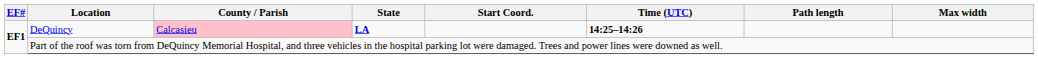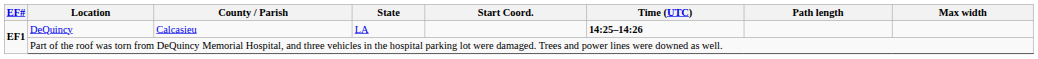(176, 29) pink background -> (176, 29) no background
(362, 29) bold -> (362, 29) normal
